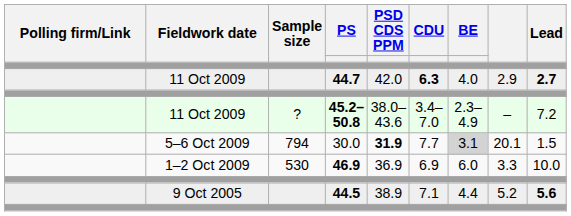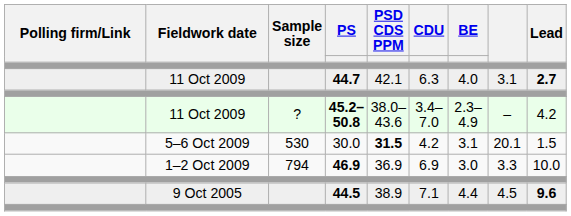(388, 79) 42.0 -> (388, 79) 42.1
(429, 79) bold -> (429, 79) normal
(507, 79) 2.9 -> (507, 79) 3.1
(546, 115) 7.2 -> (546, 115) 4.2
(297, 144) 794 -> (297, 144) 530
(388, 144) 31.9 -> (388, 144) 31.5
(429, 144) 7.7 -> (429, 144) 4.2
(468, 144) lightgrey background -> (468, 144) no background
(297, 165) 530 -> (297, 165) 794
(468, 165) 6.0 -> (468, 165) 3.0
(507, 193) 5.2 -> (507, 193) 4.5
(546, 193) 5.6 -> (546, 193) 9.6
